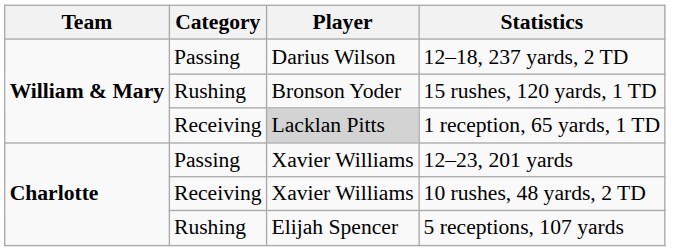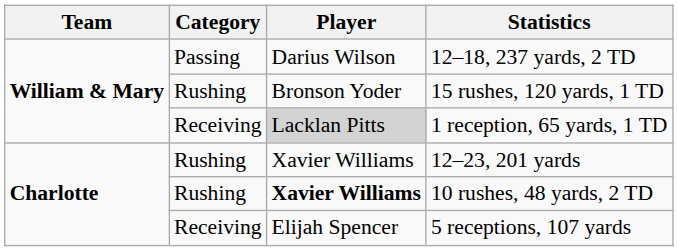(207, 159) Passing -> (210, 159) Rushing
(218, 193) Receiving -> (210, 193) Rushing
(343, 193) normal -> (346, 193) bold
(210, 227) Rushing -> (218, 227) Receiving
